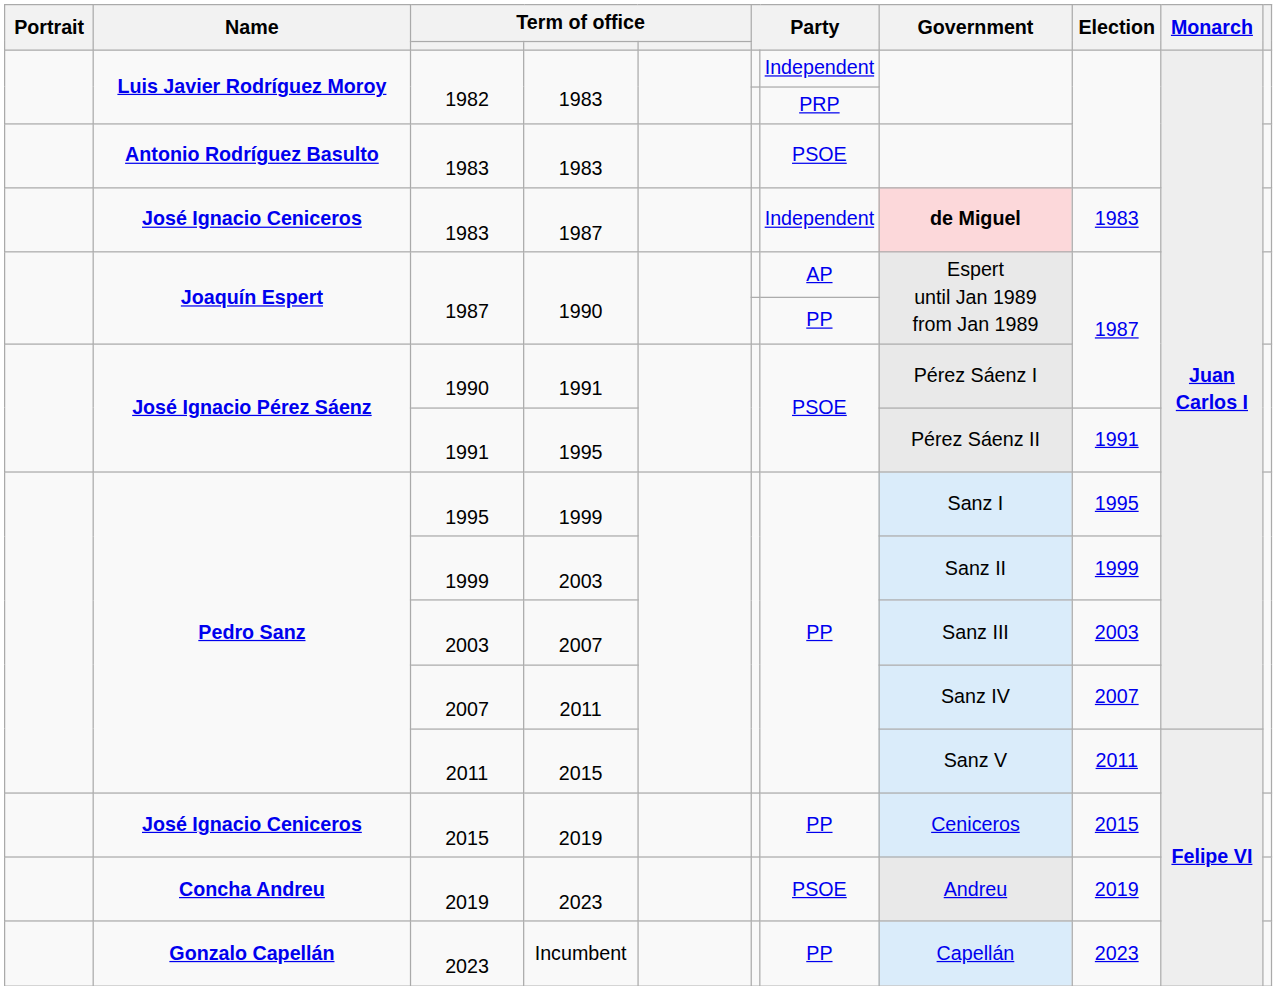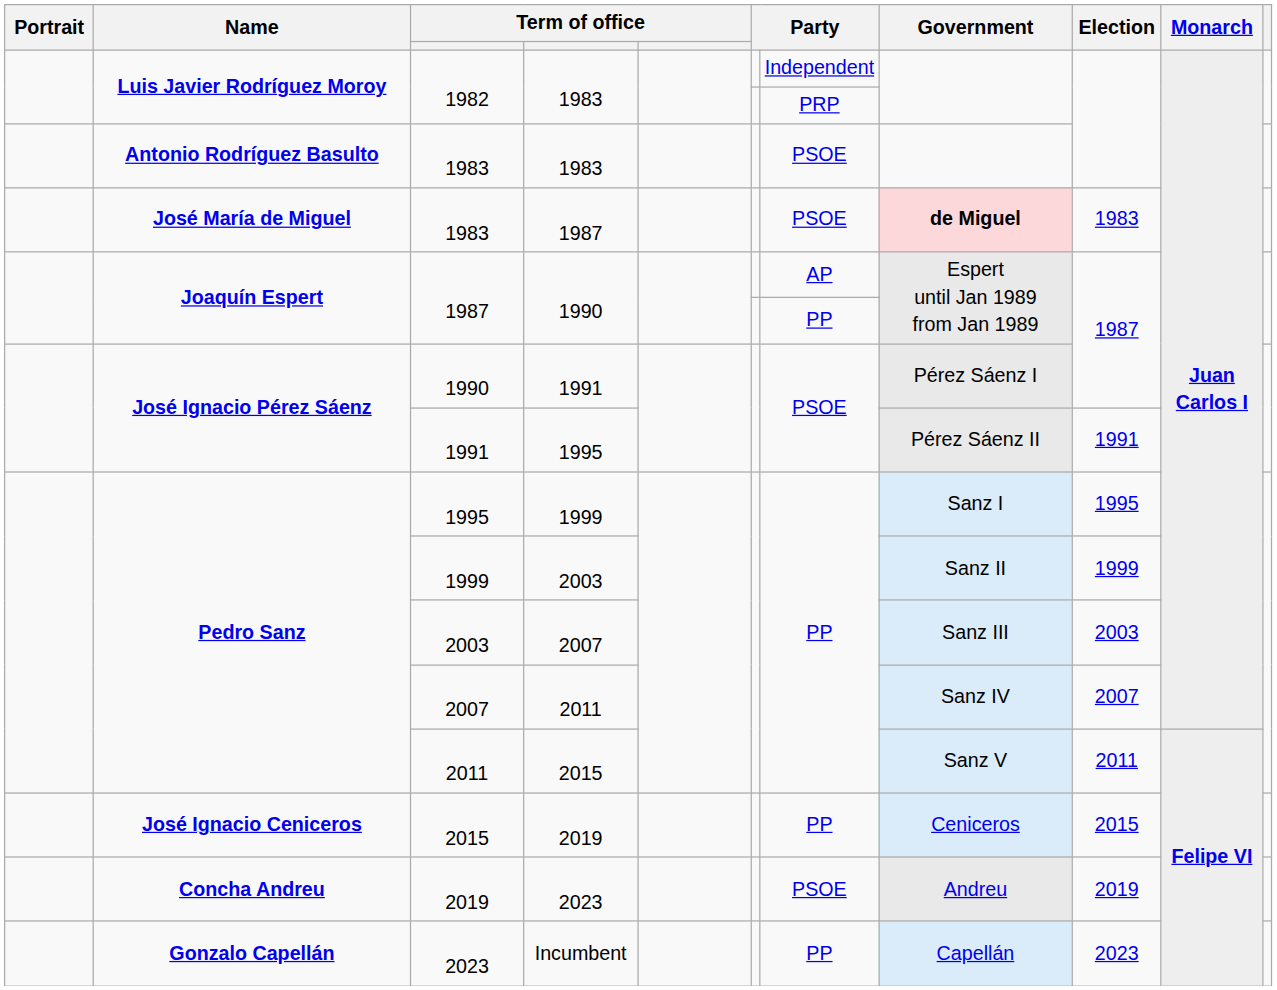(252, 219) José Ignacio Ceniceros -> (252, 219) José María de Miguel
(819, 219) Independent -> (819, 219) PSOE
